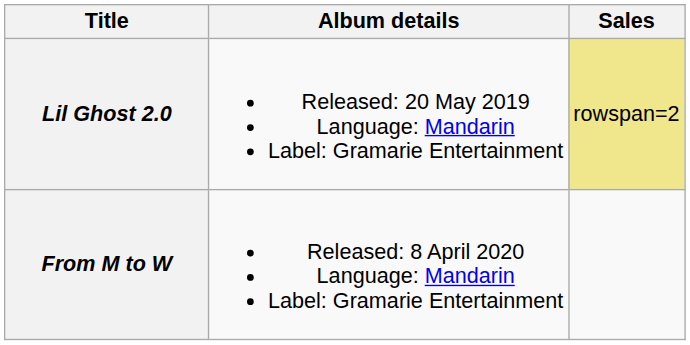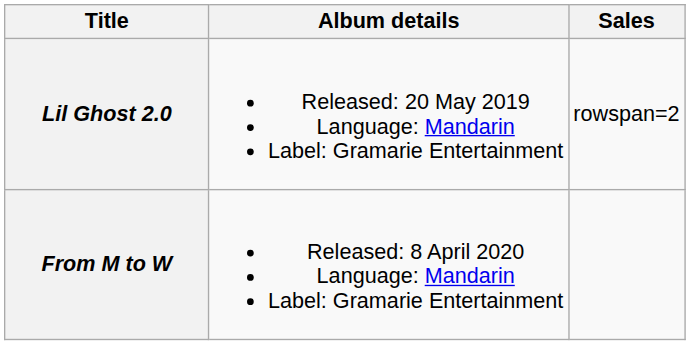(626, 113) khaki background -> (626, 113) no background
